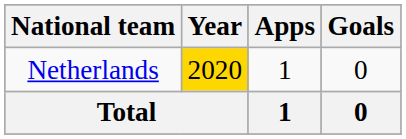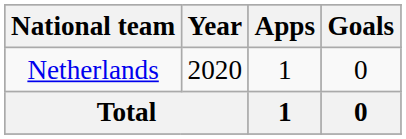(215, 69) gold background -> (215, 69) no background
